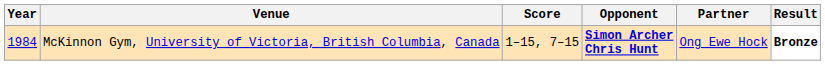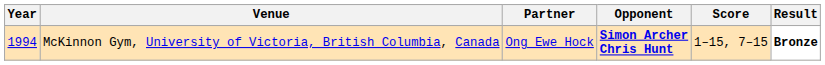columns swapped: (724, 15) <-> (542, 15)
(22, 43) 1984 -> (22, 43) 1994
